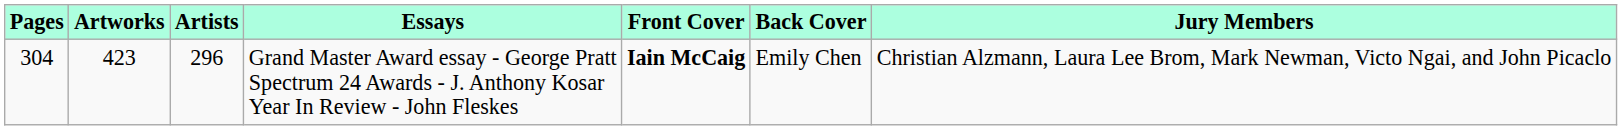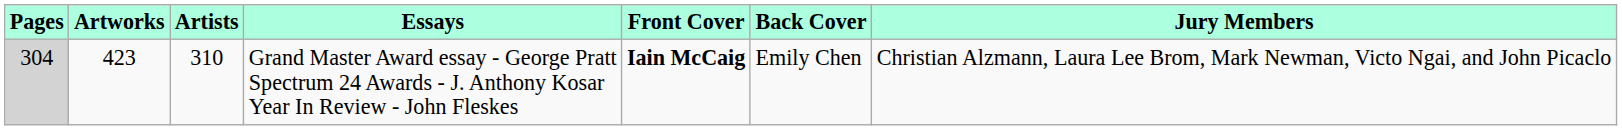(37, 57) no background -> (37, 57) lightgrey background
(207, 57) 296 -> (207, 57) 310
